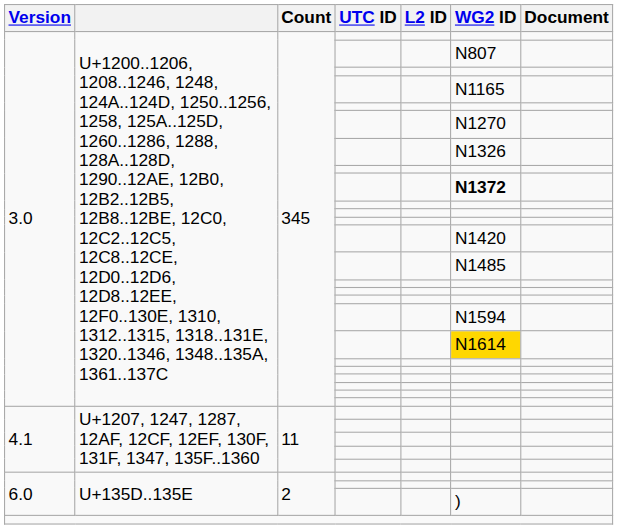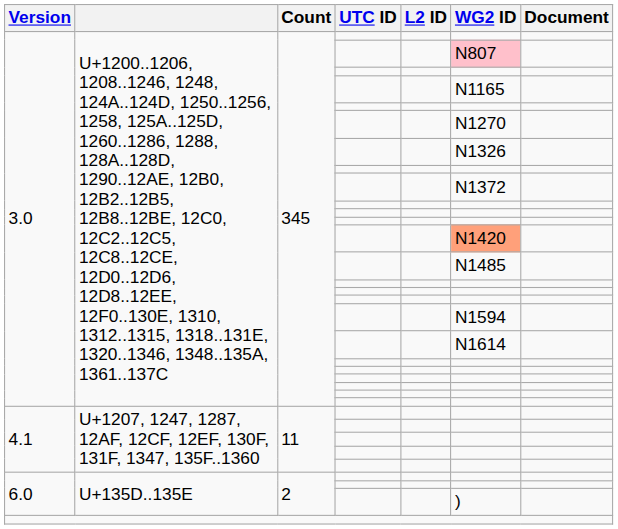(476, 53) no background -> (476, 53) pink background
(480, 187) bold -> (480, 187) normal
(480, 238) no background -> (480, 238) lightsalmon background
(480, 344) gold background -> (480, 344) no background
